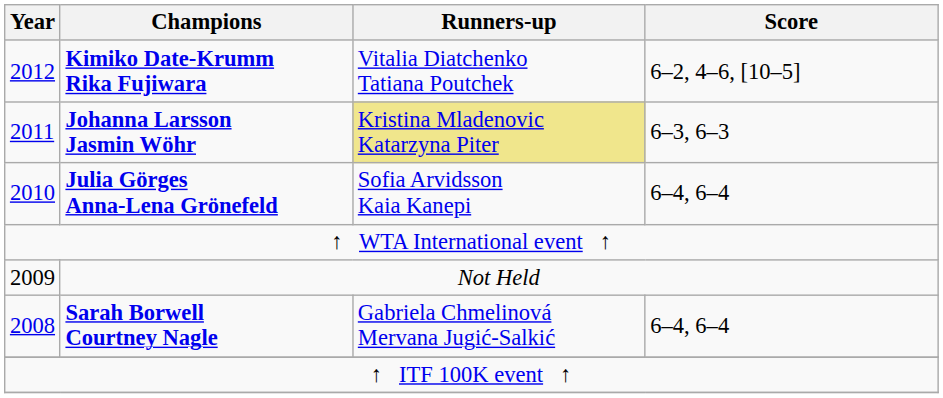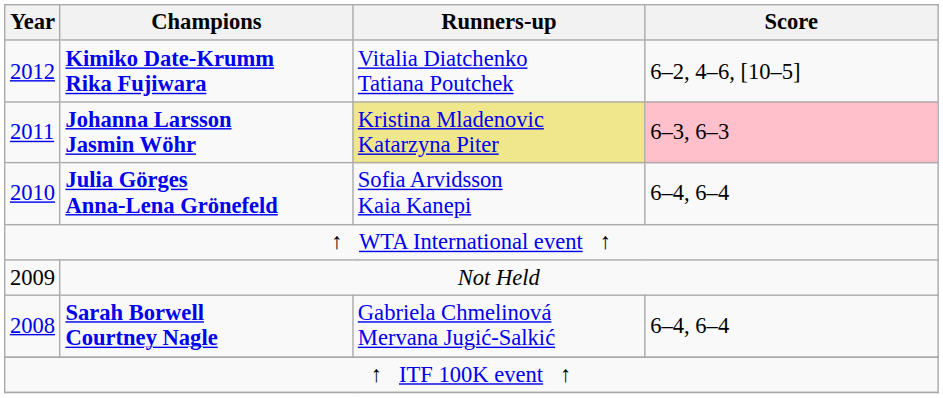(690, 132) no background -> (690, 132) pink background
